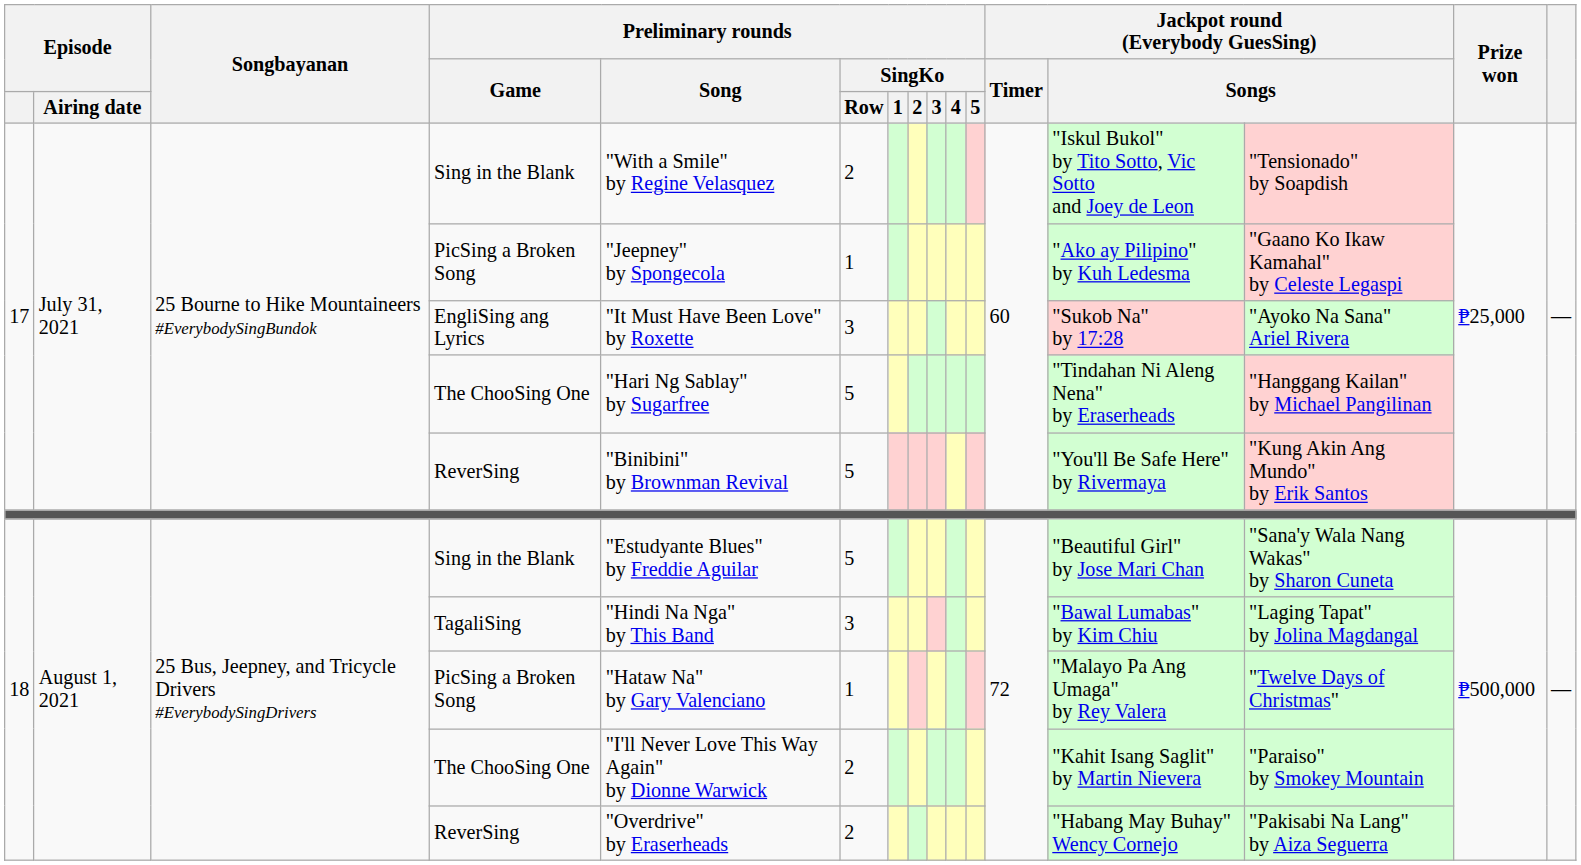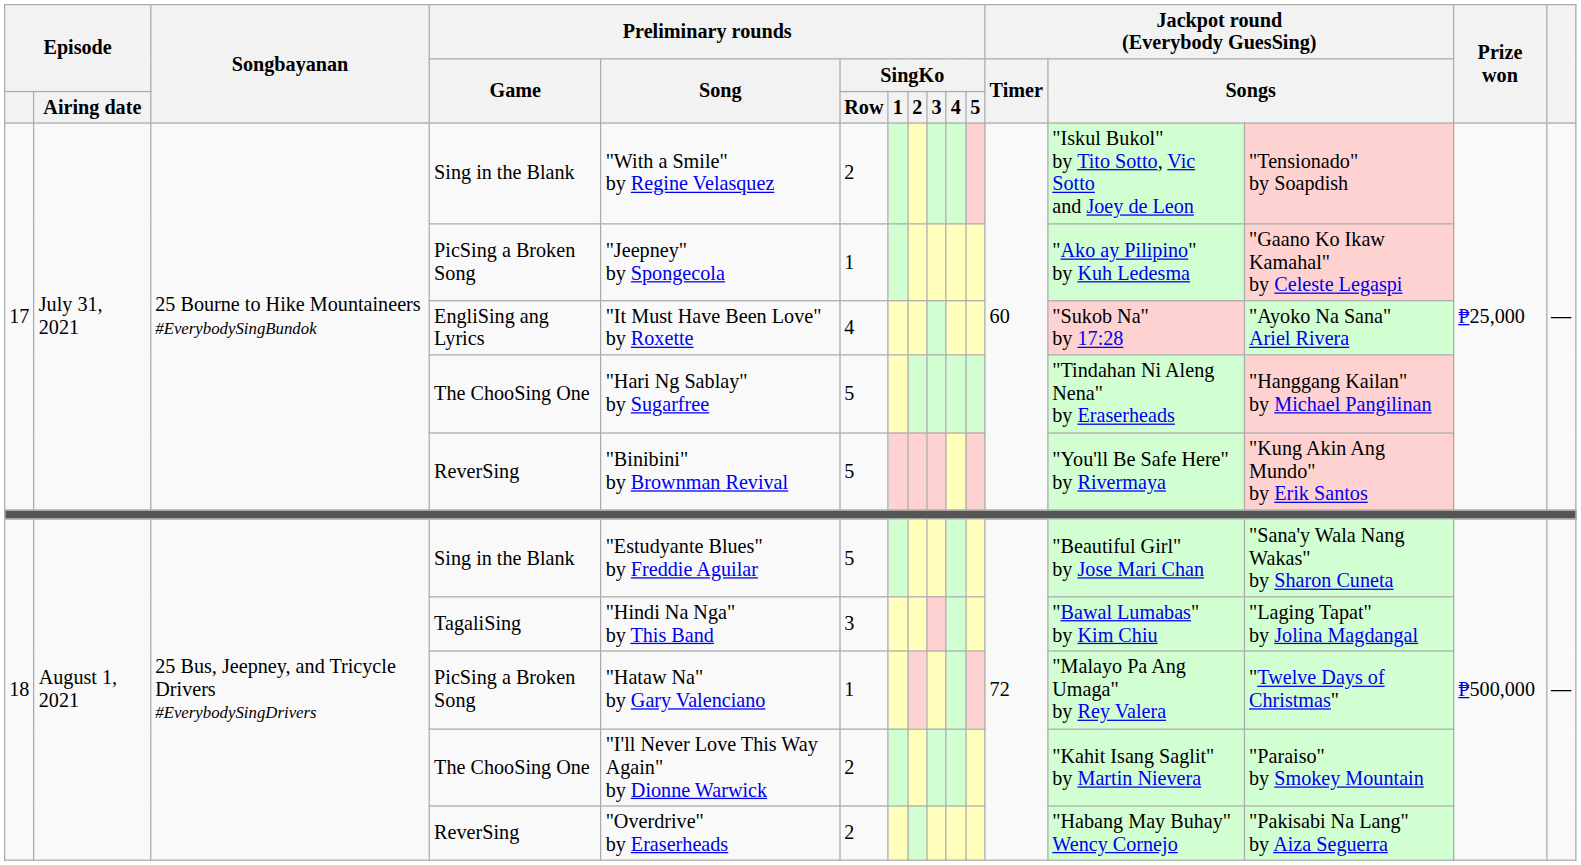(849, 327) 3 -> (849, 327) 4
